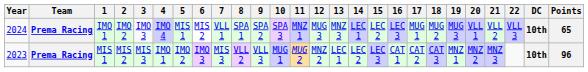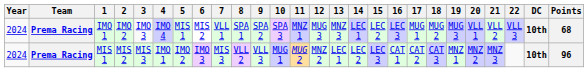(566, 31) 65 -> (566, 31) 68
(17, 55) 2023 -> (17, 55) 2024
